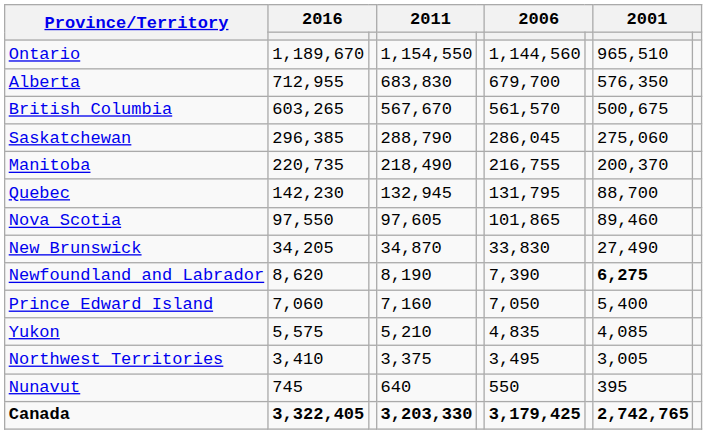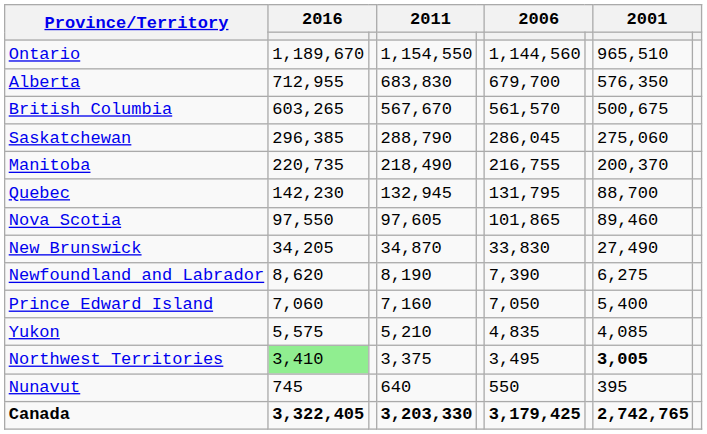(622, 276) bold -> (622, 276) normal
(298, 360) no background -> (298, 360) lightgreen background
(622, 360) normal -> (622, 360) bold
